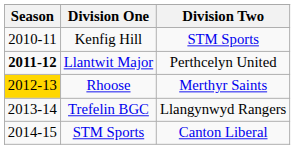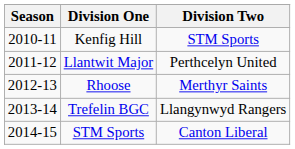(32, 62) bold -> (32, 62) normal
(32, 86) gold background -> (32, 86) no background
